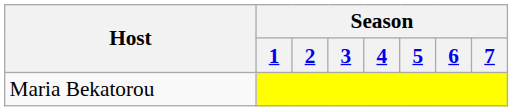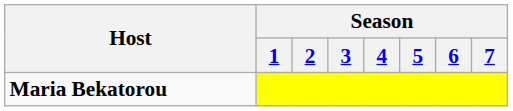(82, 88) normal -> (88, 88) bold
